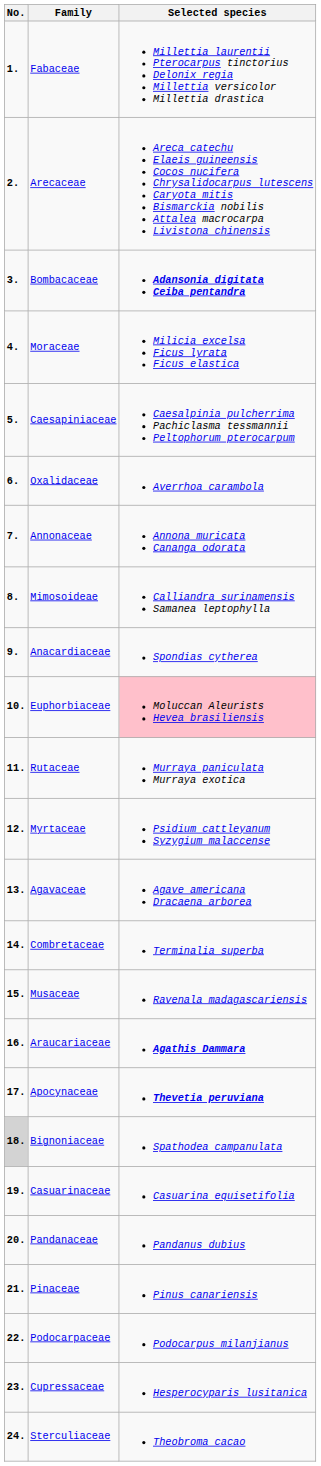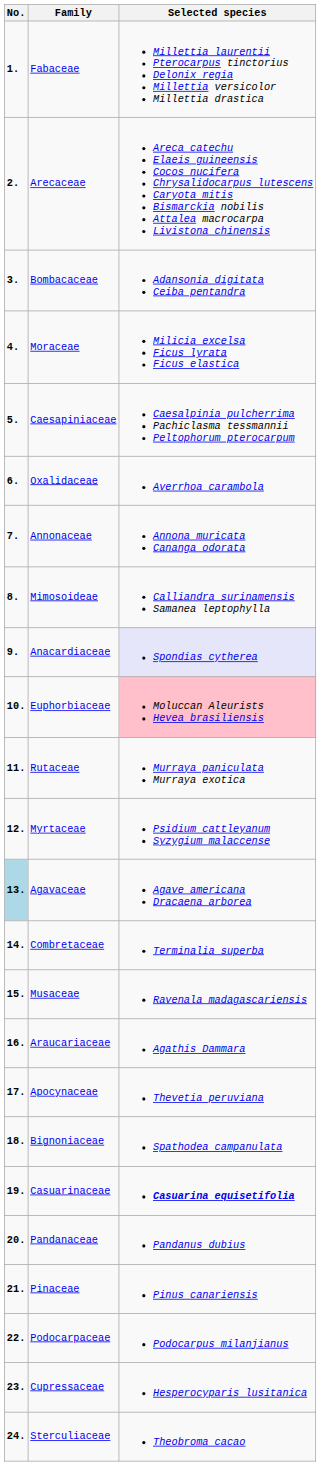(217, 286) bold -> (217, 286) normal
(217, 658) no background -> (217, 658) lavender background
(16, 890) no background -> (16, 890) lightblue background
(217, 1049) bold -> (217, 1049) normal
(217, 1098) bold -> (217, 1098) normal
(16, 1142) lightgrey background -> (16, 1142) no background
(217, 1197) normal -> (217, 1197) bold
